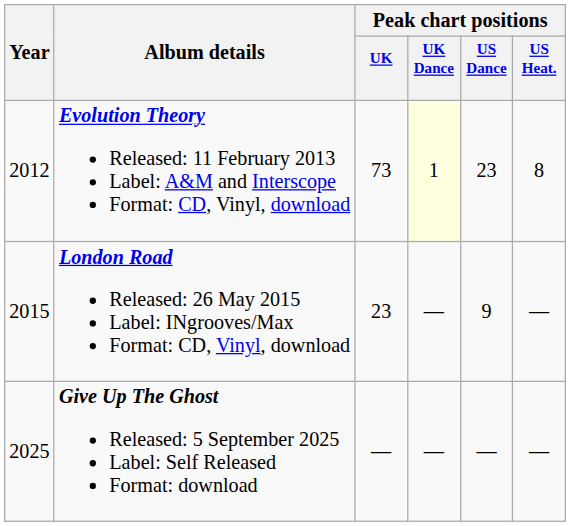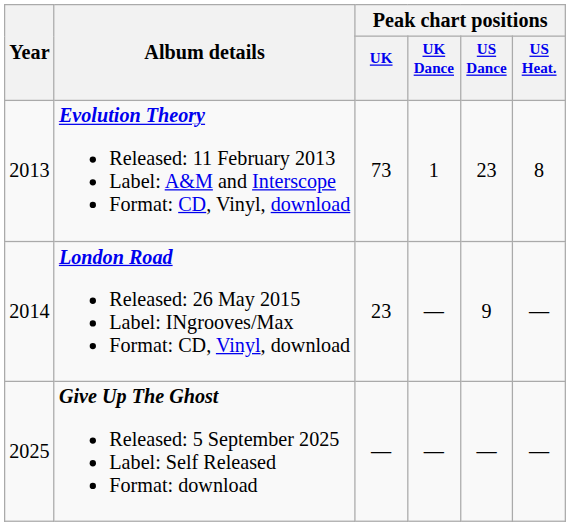(29, 170) 2012 -> (29, 170) 2013
(434, 170) lightyellow background -> (434, 170) no background
(29, 310) 2015 -> (29, 310) 2014
